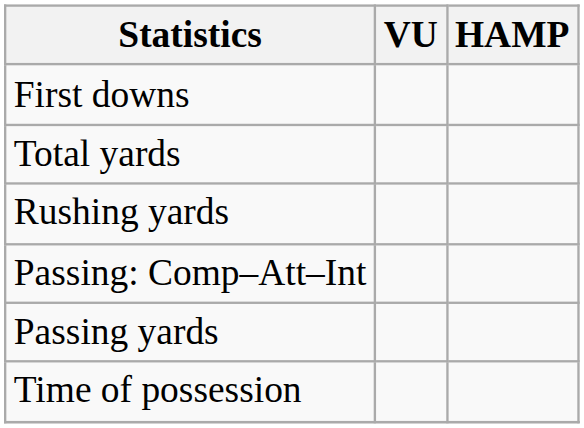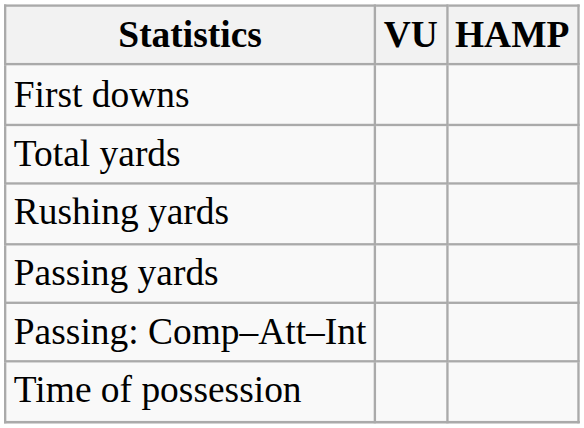rows swapped: (116, 331) <-> (190, 272)
